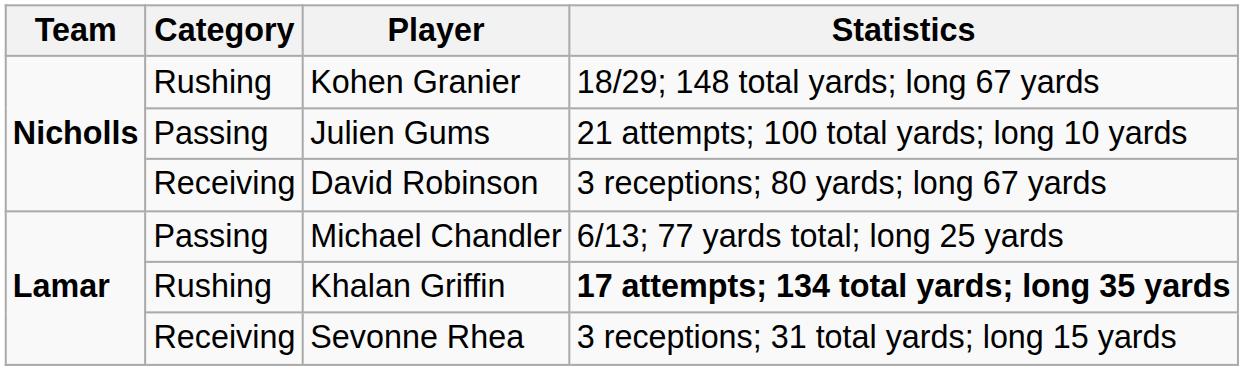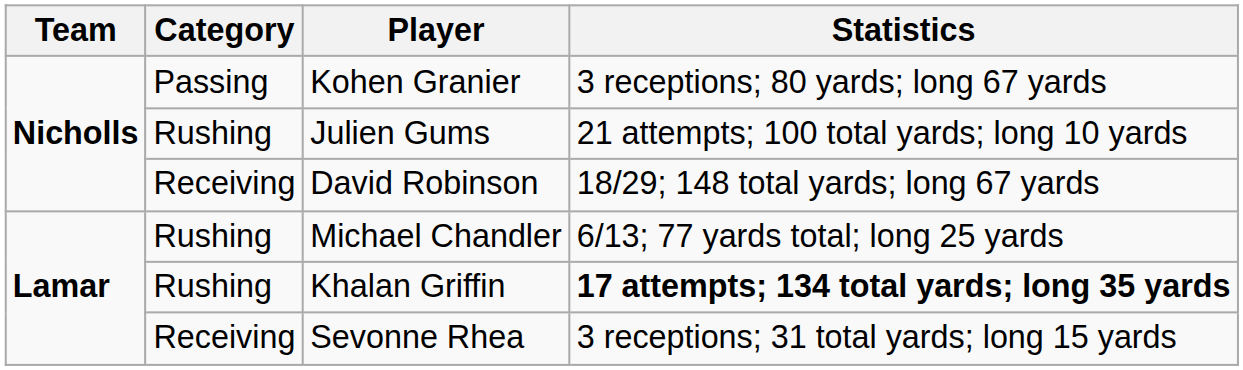(213, 81) Rushing -> (211, 81) Passing
(838, 81) 18/29; 148 total yards; long 67 yards -> (842, 81) 3 receptions; 80 yards; long 67 yards
(211, 132) Passing -> (213, 132) Rushing
(842, 184) 3 receptions; 80 yards; long 67 yards -> (838, 184) 18/29; 148 total yards; long 67 yards
(211, 235) Passing -> (213, 235) Rushing
